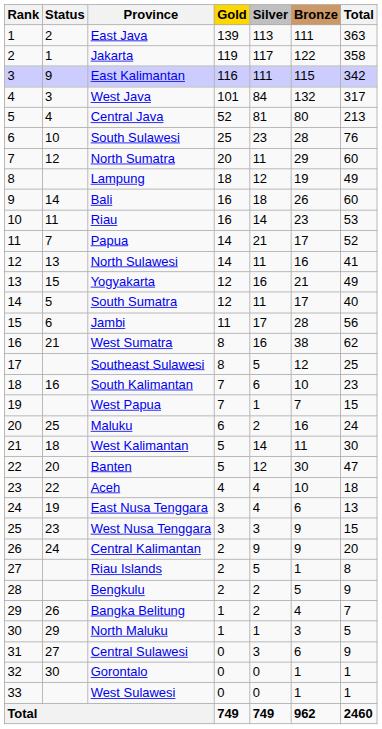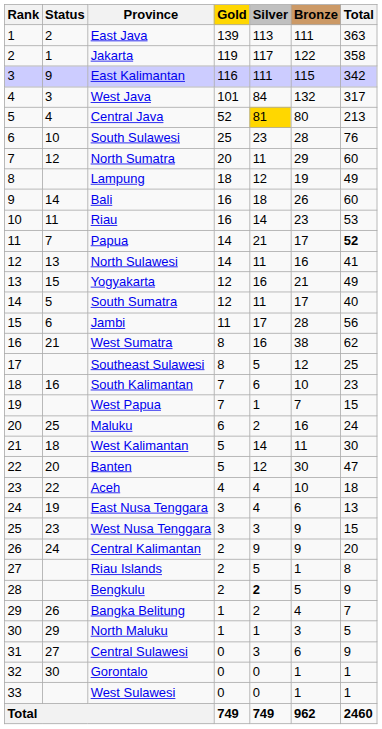(260, 117) no background -> (260, 117) gold background
(351, 240) normal -> (351, 240) bold
(256, 590) normal -> (256, 590) bold
